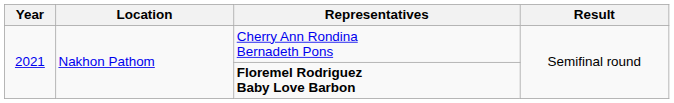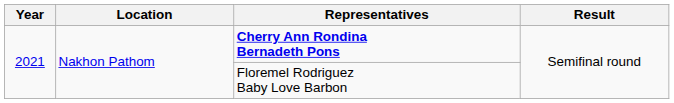(297, 44) normal -> (302, 44) bold
(299, 80) bold -> (295, 80) normal
